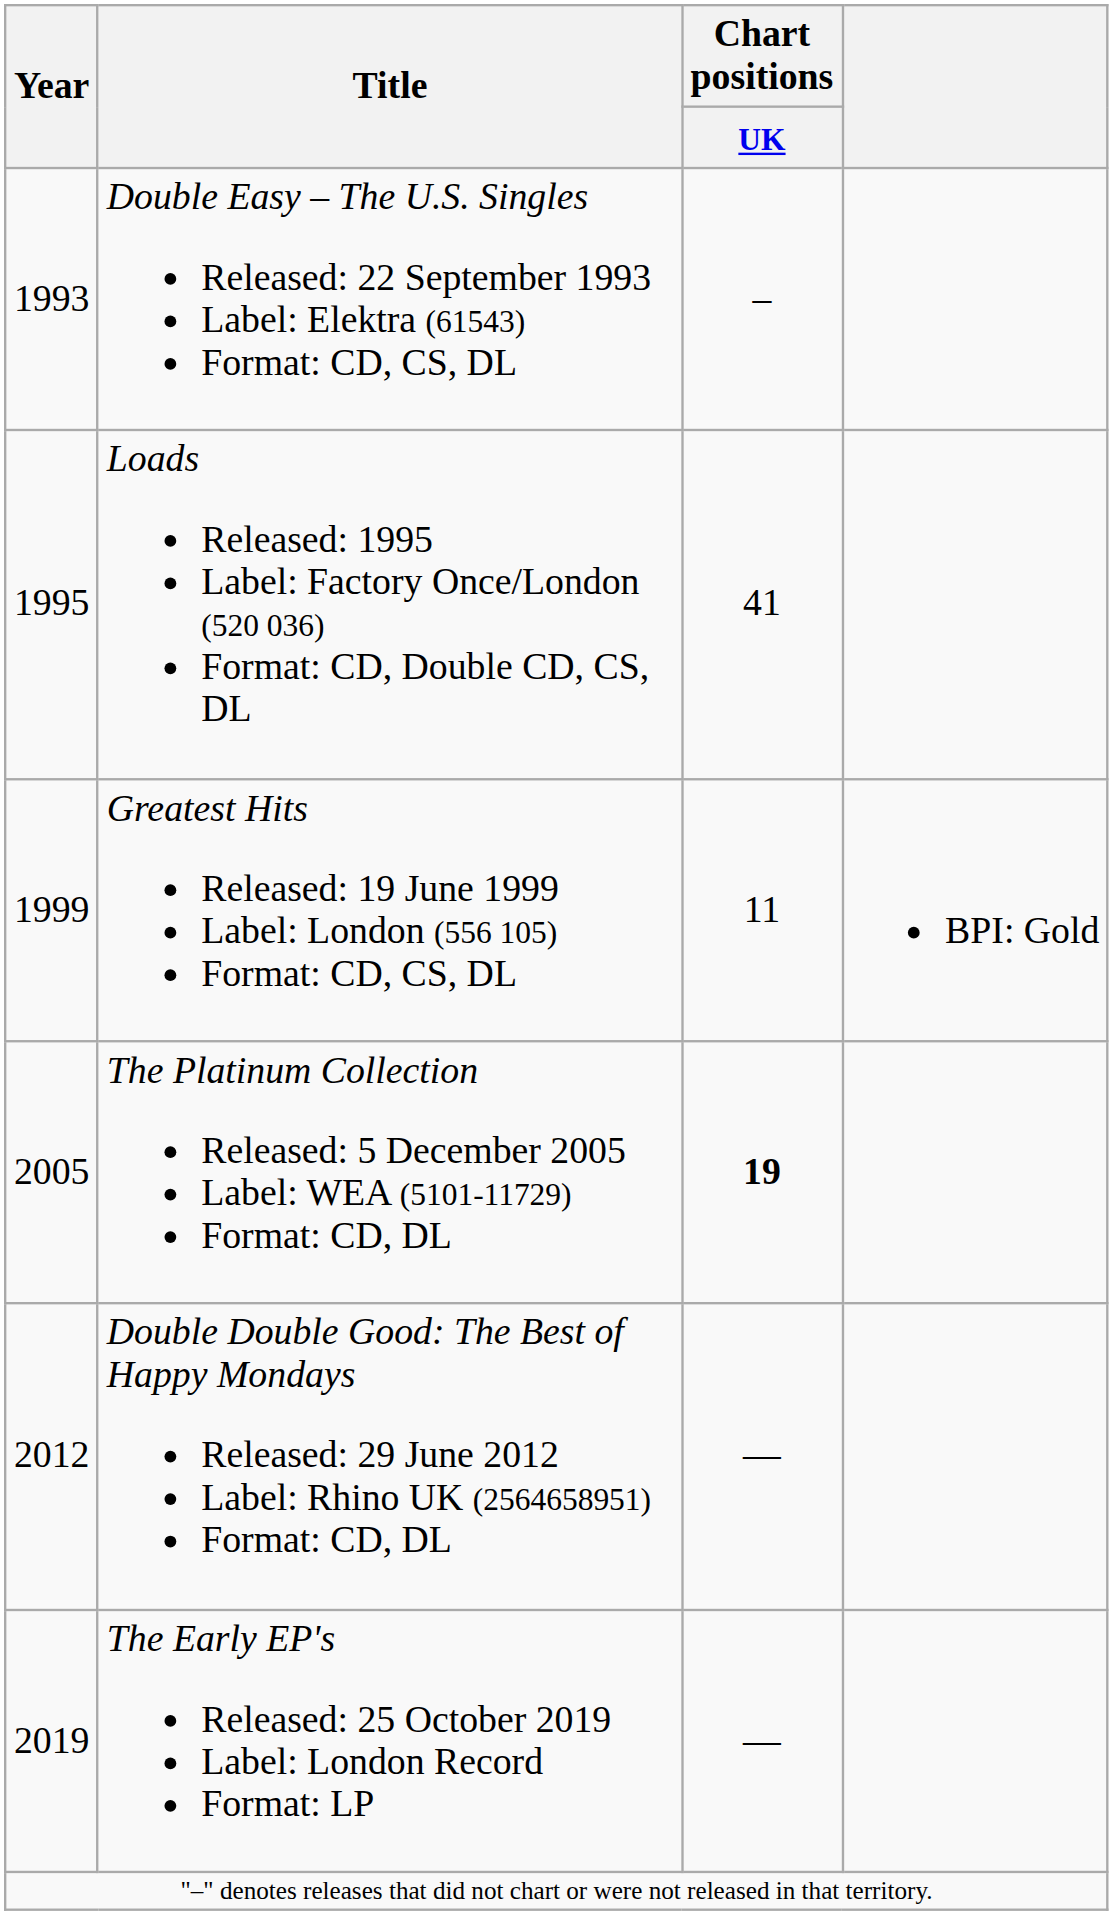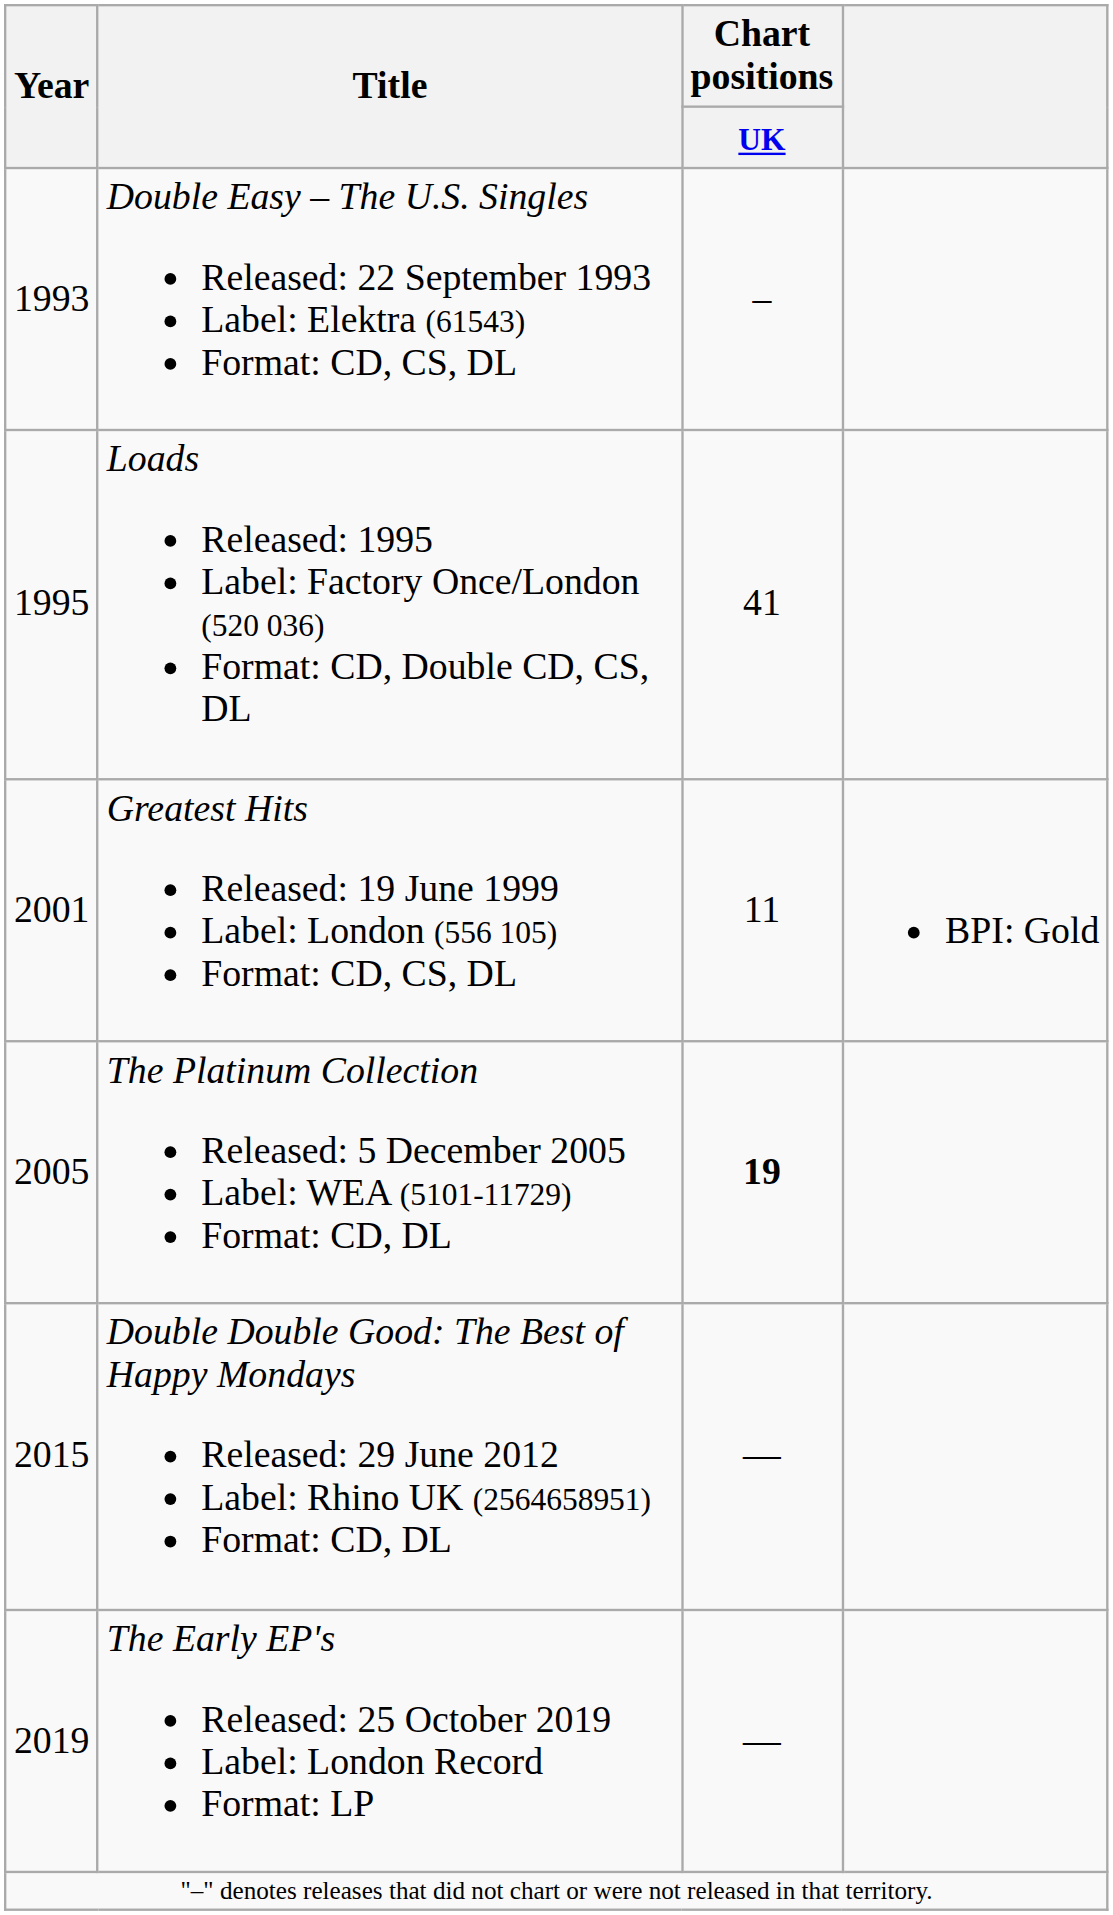(52, 908) 1999 -> (52, 908) 2001
(52, 1455) 2012 -> (52, 1455) 2015
